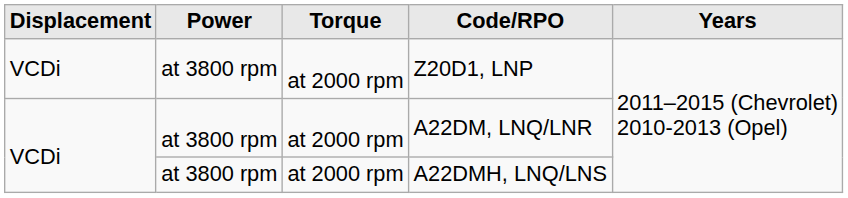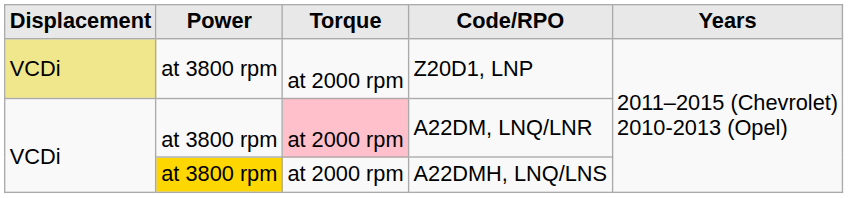(35, 68) no background -> (35, 68) khaki background
(345, 139) no background -> (345, 139) pink background
(219, 174) no background -> (219, 174) gold background
